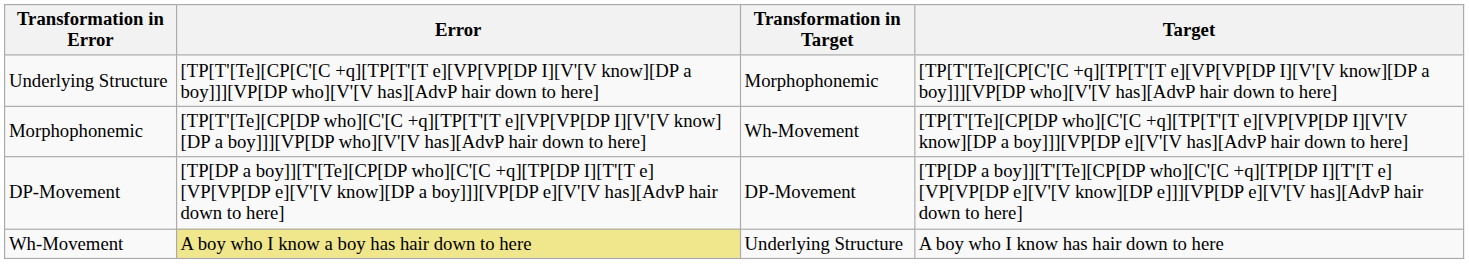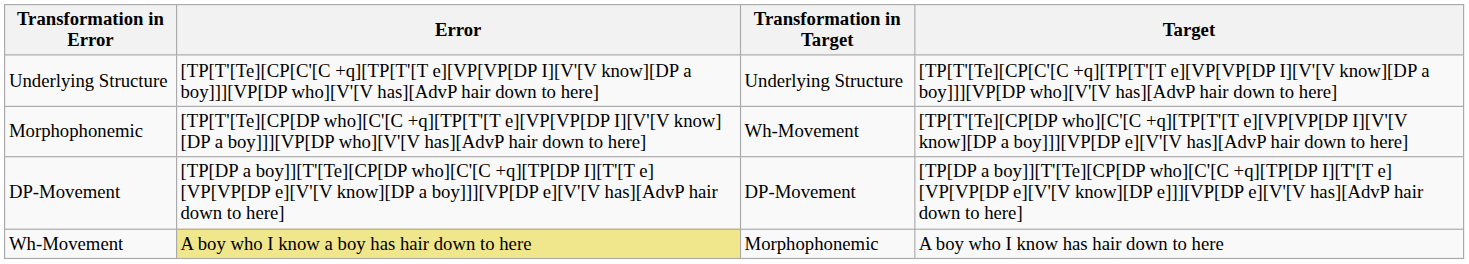(812, 80) Morphophonemic -> (824, 80) Underlying Structure
(824, 243) Underlying Structure -> (812, 243) Morphophonemic
